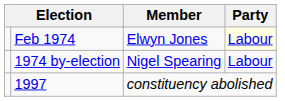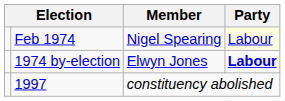(167, 38) Elwyn Jones -> (174, 38) Nigel Spearing
(174, 61) Nigel Spearing -> (167, 61) Elwyn Jones
(250, 61) normal -> (252, 61) bold
